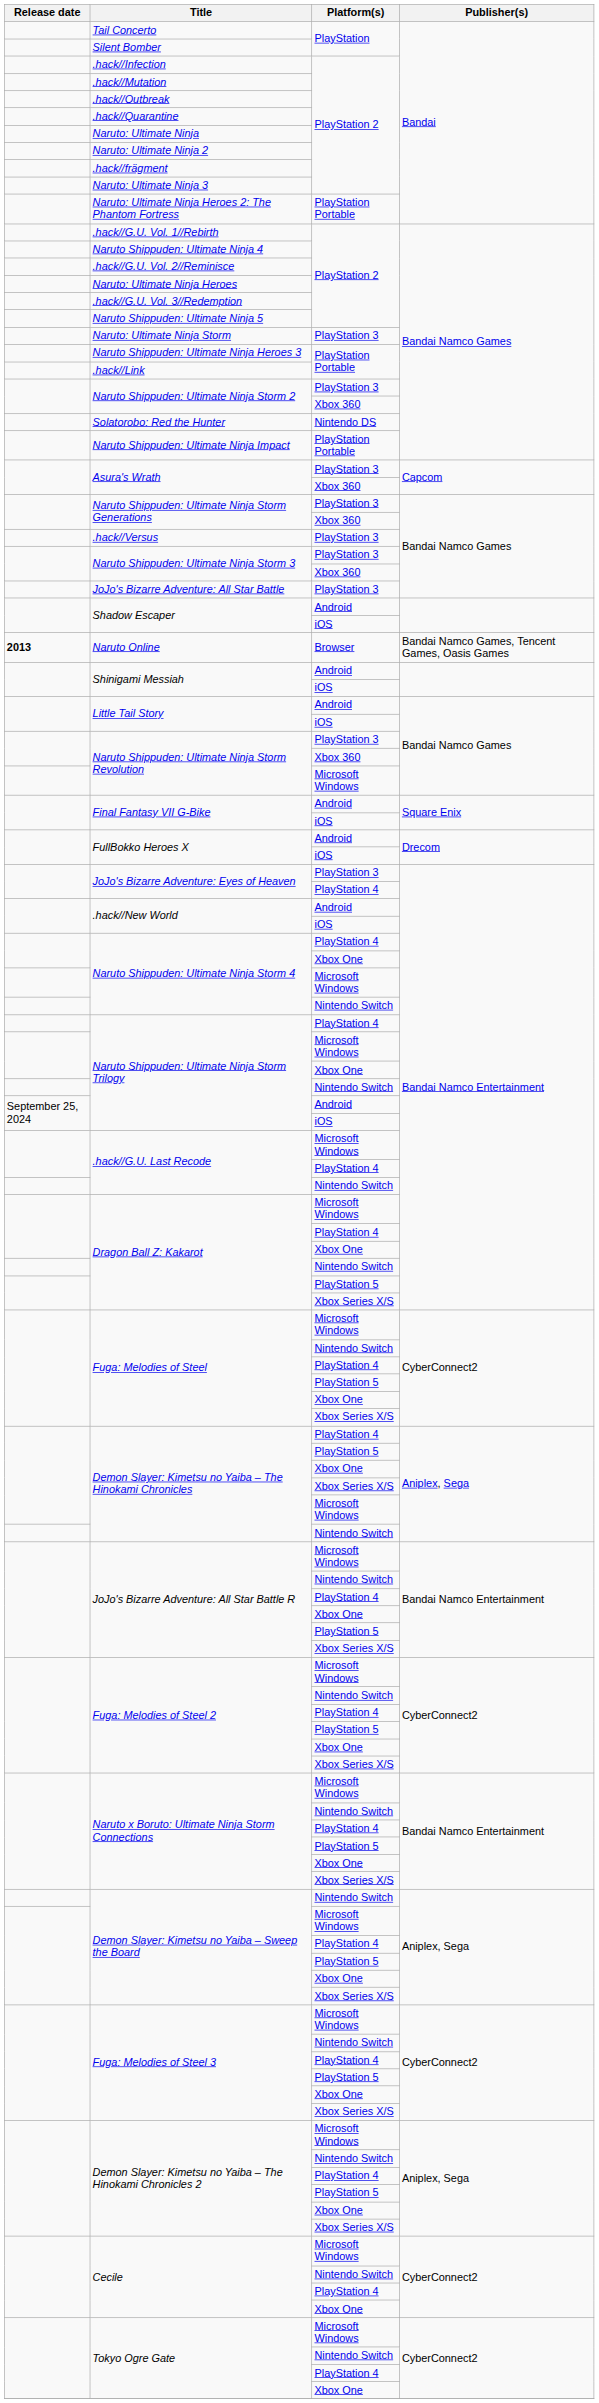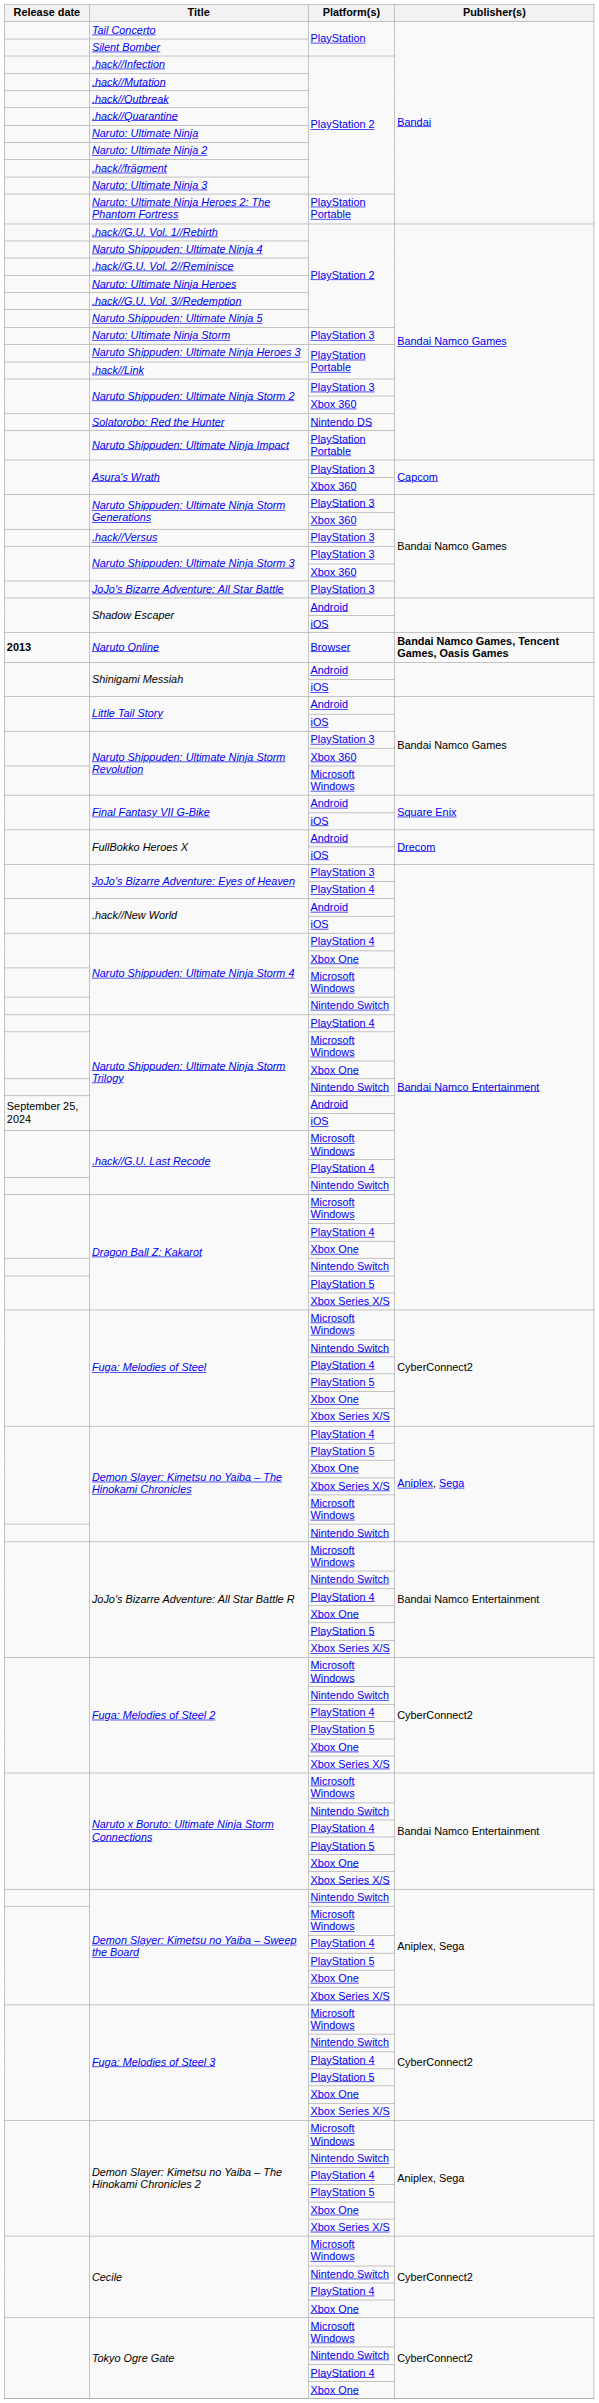(479, 647) normal -> (478, 647) bold
